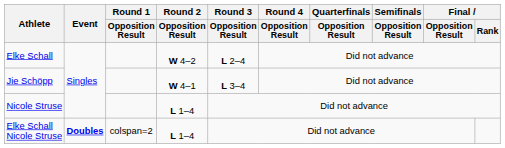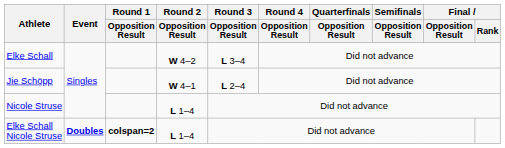(233, 61) L 2–4 -> (233, 61) L 3–4
(233, 86) L 3–4 -> (233, 86) L 2–4
(131, 131) normal -> (131, 131) bold
